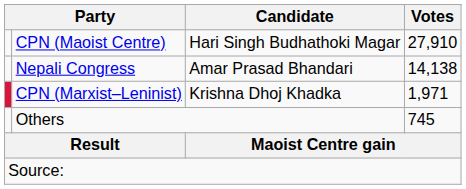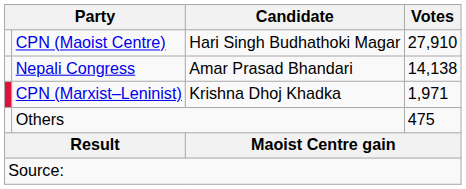(421, 119) 745 -> (421, 119) 475
